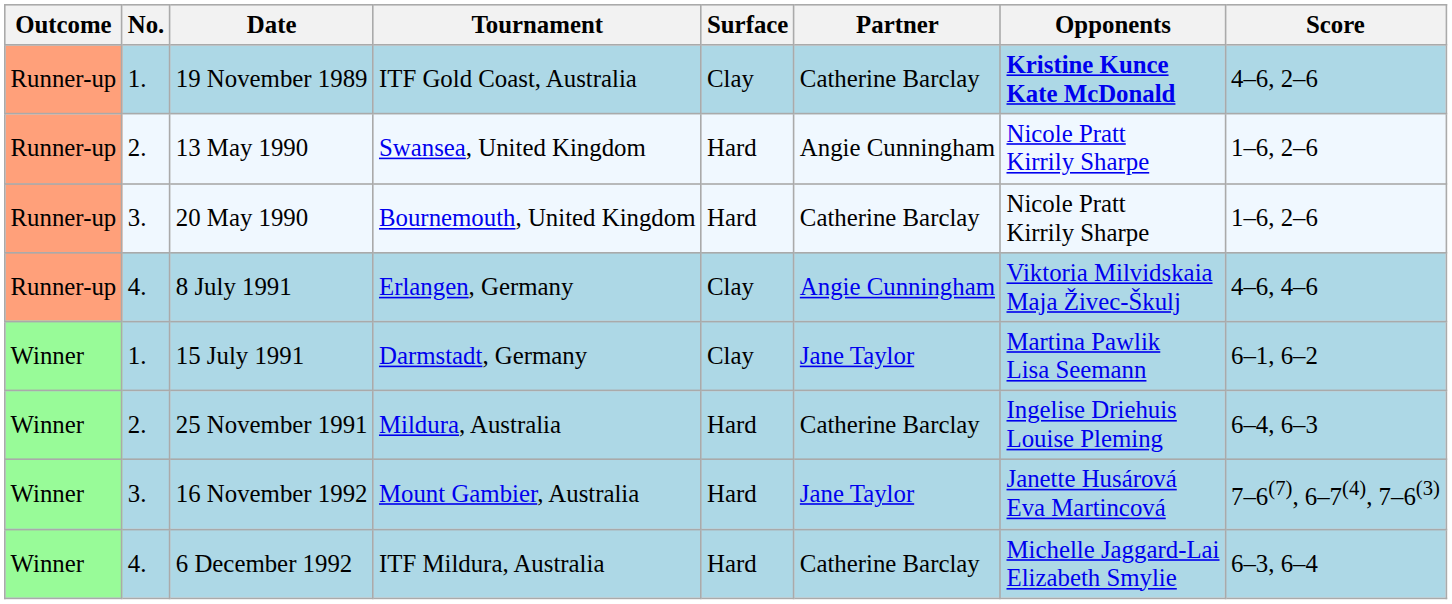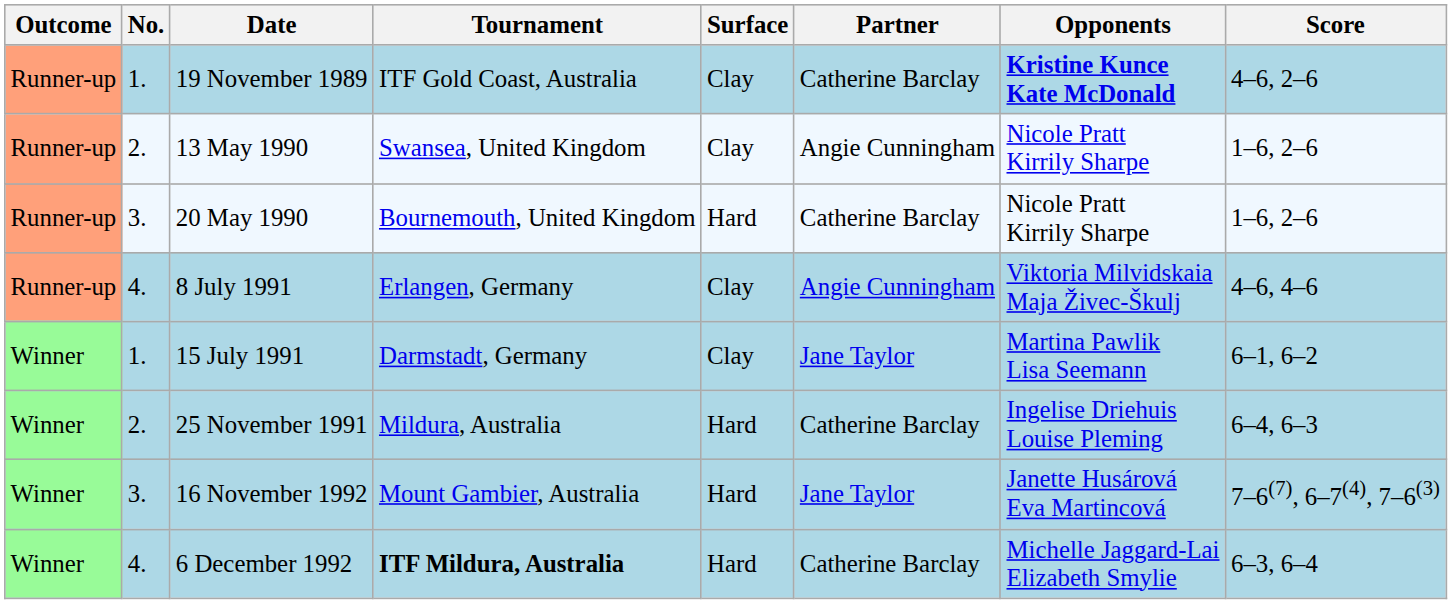(732, 147) Hard -> (730, 147) Clay
(492, 562) normal -> (502, 562) bold
